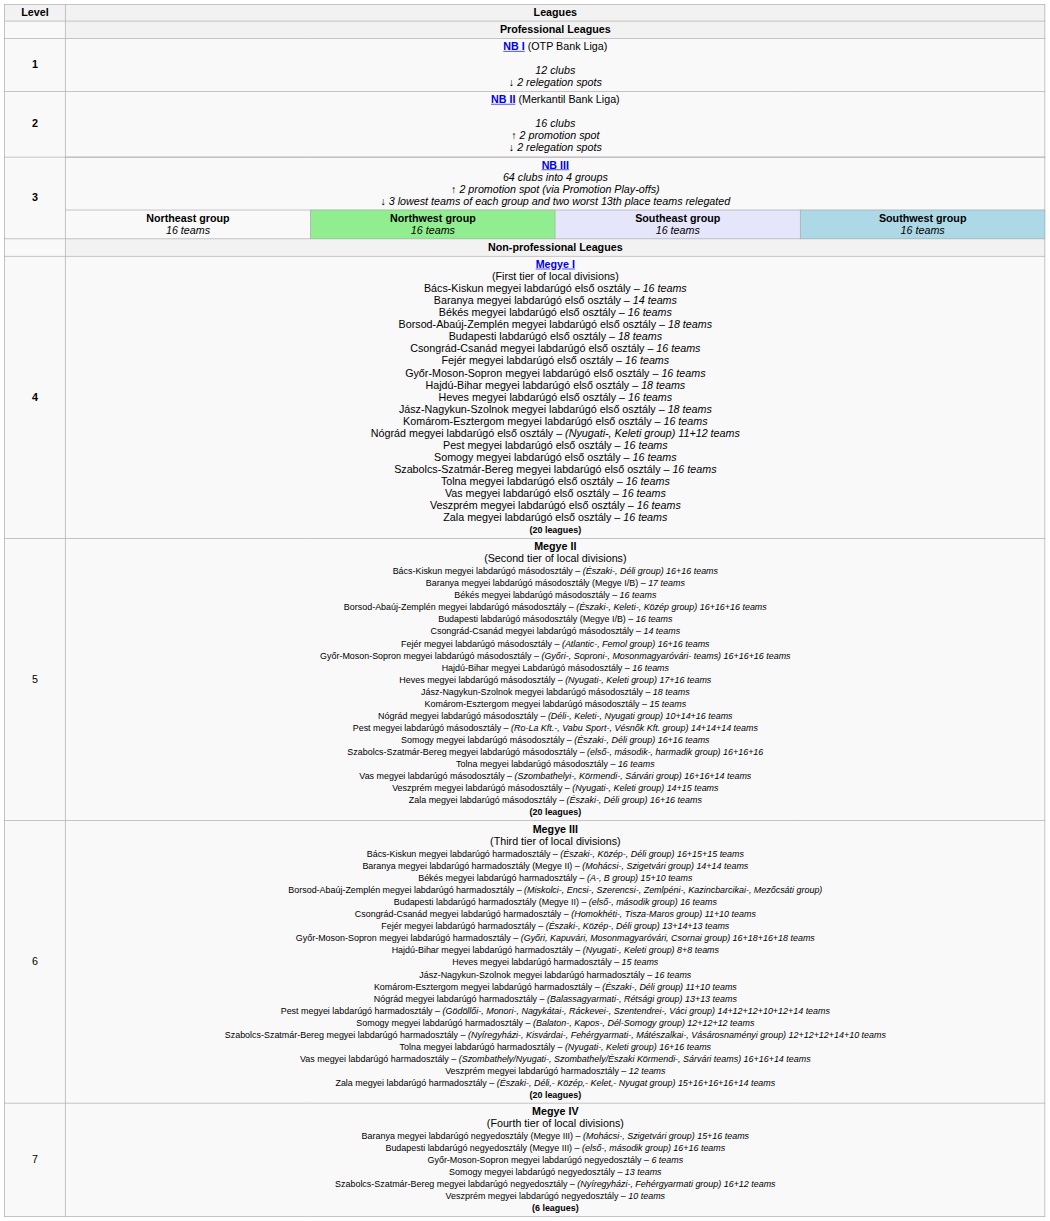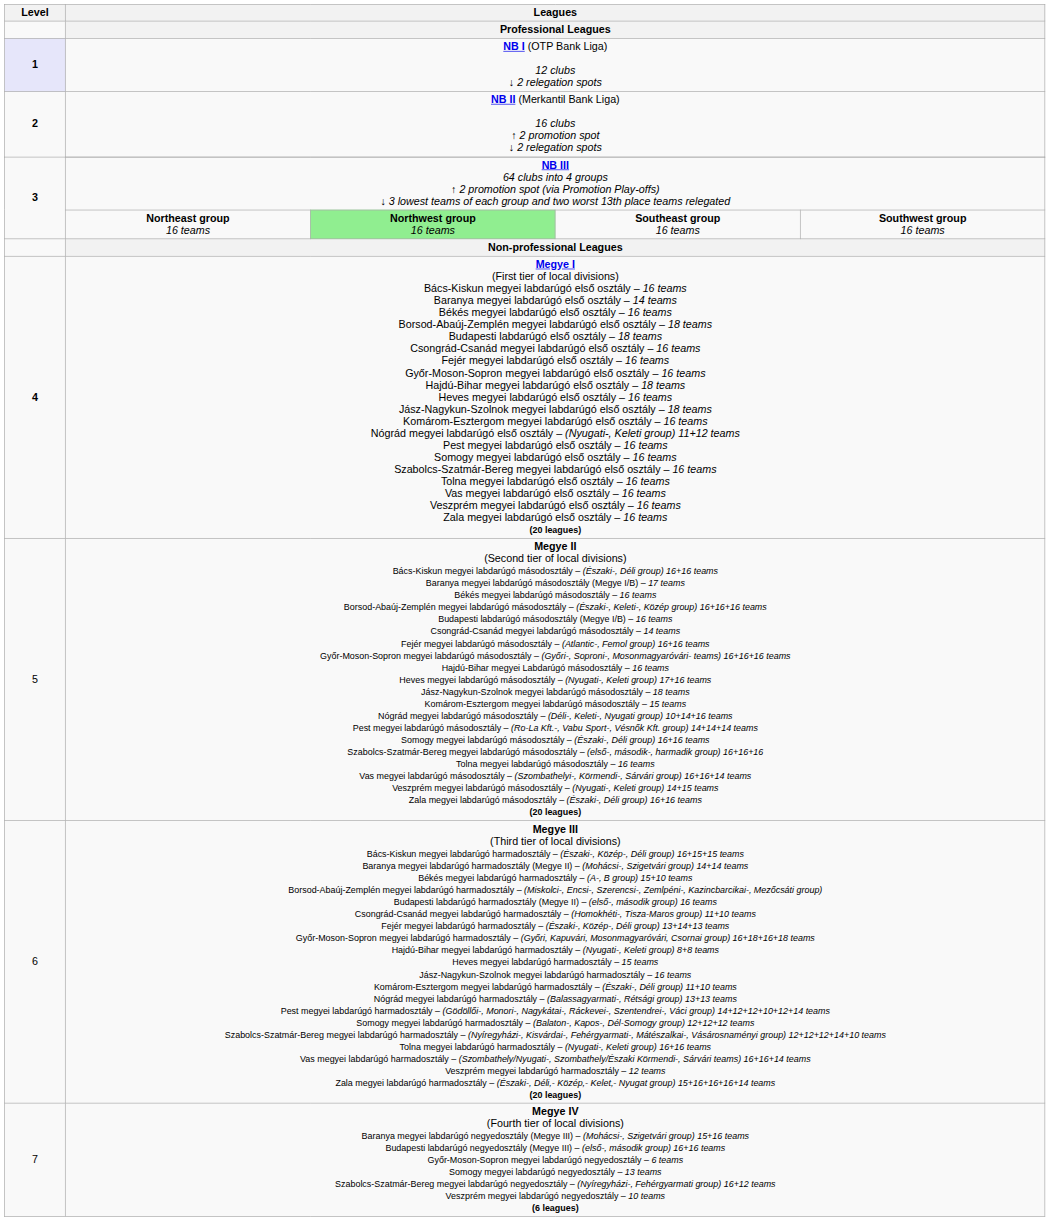(35, 65) no background -> (35, 65) lavender background
(678, 224) lavender background -> (678, 224) no background
(923, 224) lightblue background -> (923, 224) no background
